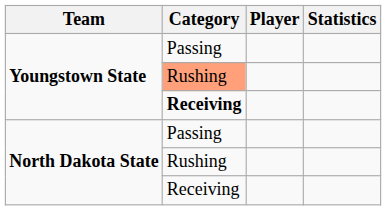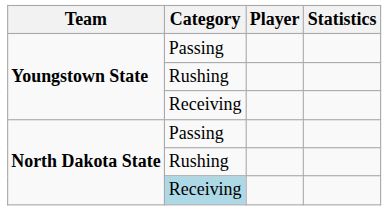(197, 76) lightsalmon background -> (199, 76) no background
(204, 104) bold -> (205, 104) normal
(203, 190) no background -> (205, 190) lightblue background
